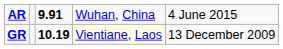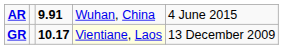(54, 35) 10.19 -> (54, 35) 10.17
